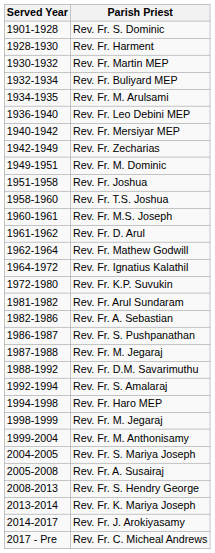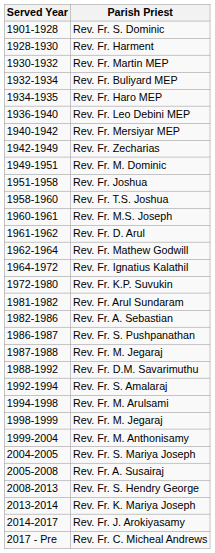(121, 98) Rev. Fr. M. Arulsami -> (118, 98) Rev. Fr. Haro MEP
(118, 404) Rev. Fr. Haro MEP -> (121, 404) Rev. Fr. M. Arulsami
